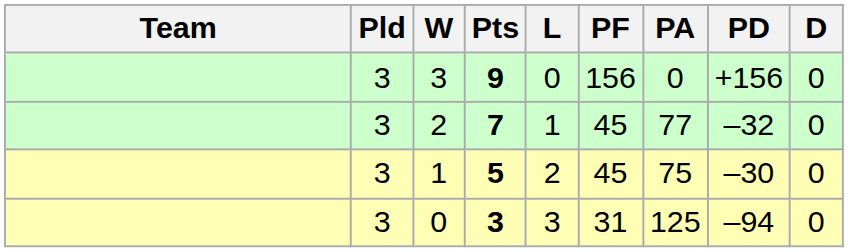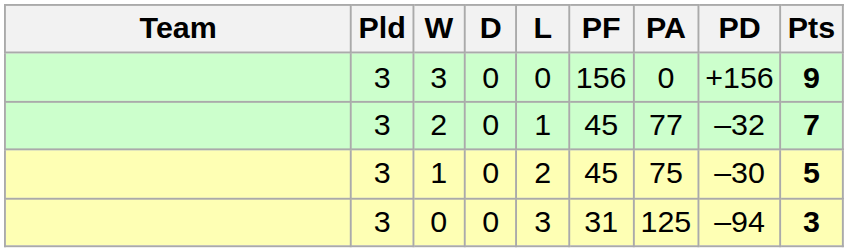columns swapped: (816, 28) <-> (495, 28)
